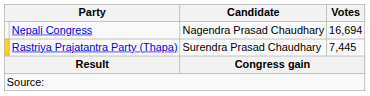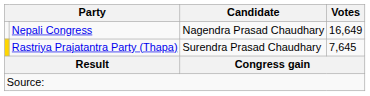(346, 30) 16,694 -> (346, 30) 16,649
(343, 47) 7,445 -> (343, 47) 7,645
